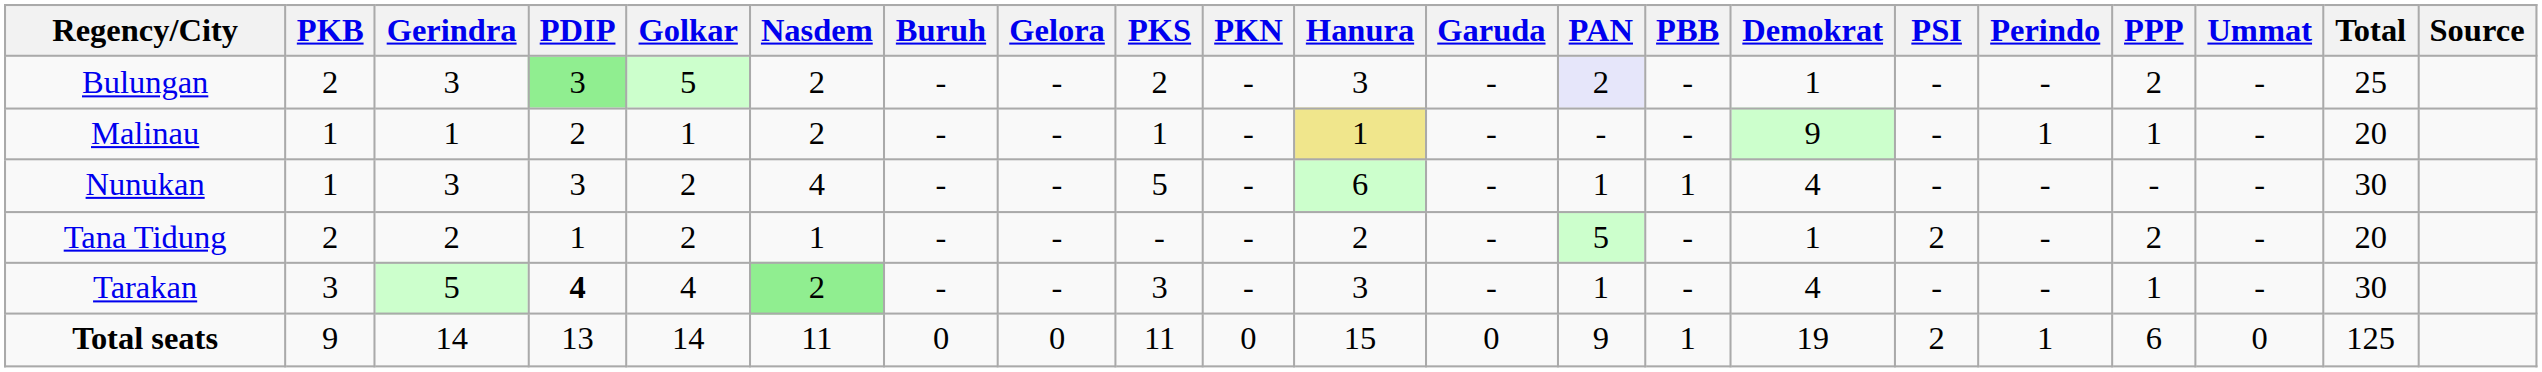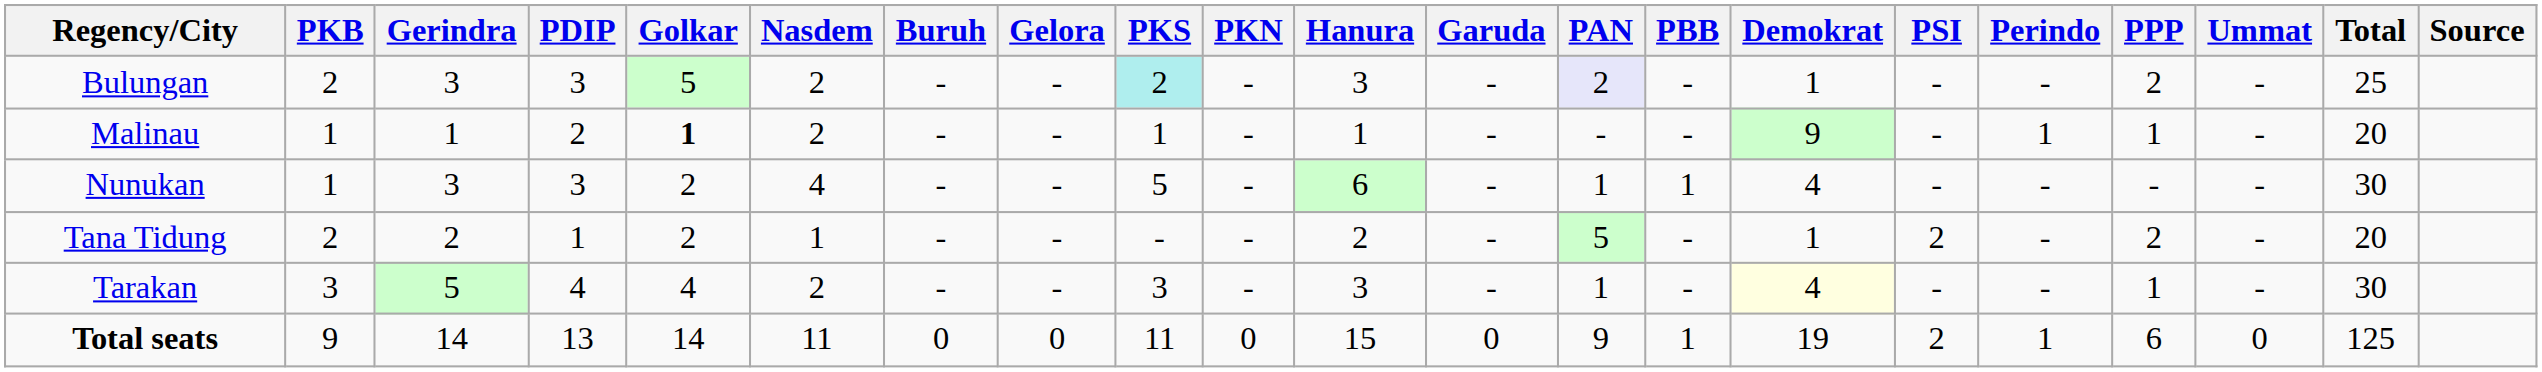(578, 81) lightgreen background -> (578, 81) no background
(1160, 81) no background -> (1160, 81) paleturquoise background
(688, 133) normal -> (688, 133) bold
(1360, 133) khaki background -> (1360, 133) no background
(578, 287) bold -> (578, 287) normal
(817, 287) lightgreen background -> (817, 287) no background
(1813, 287) no background -> (1813, 287) lightyellow background
